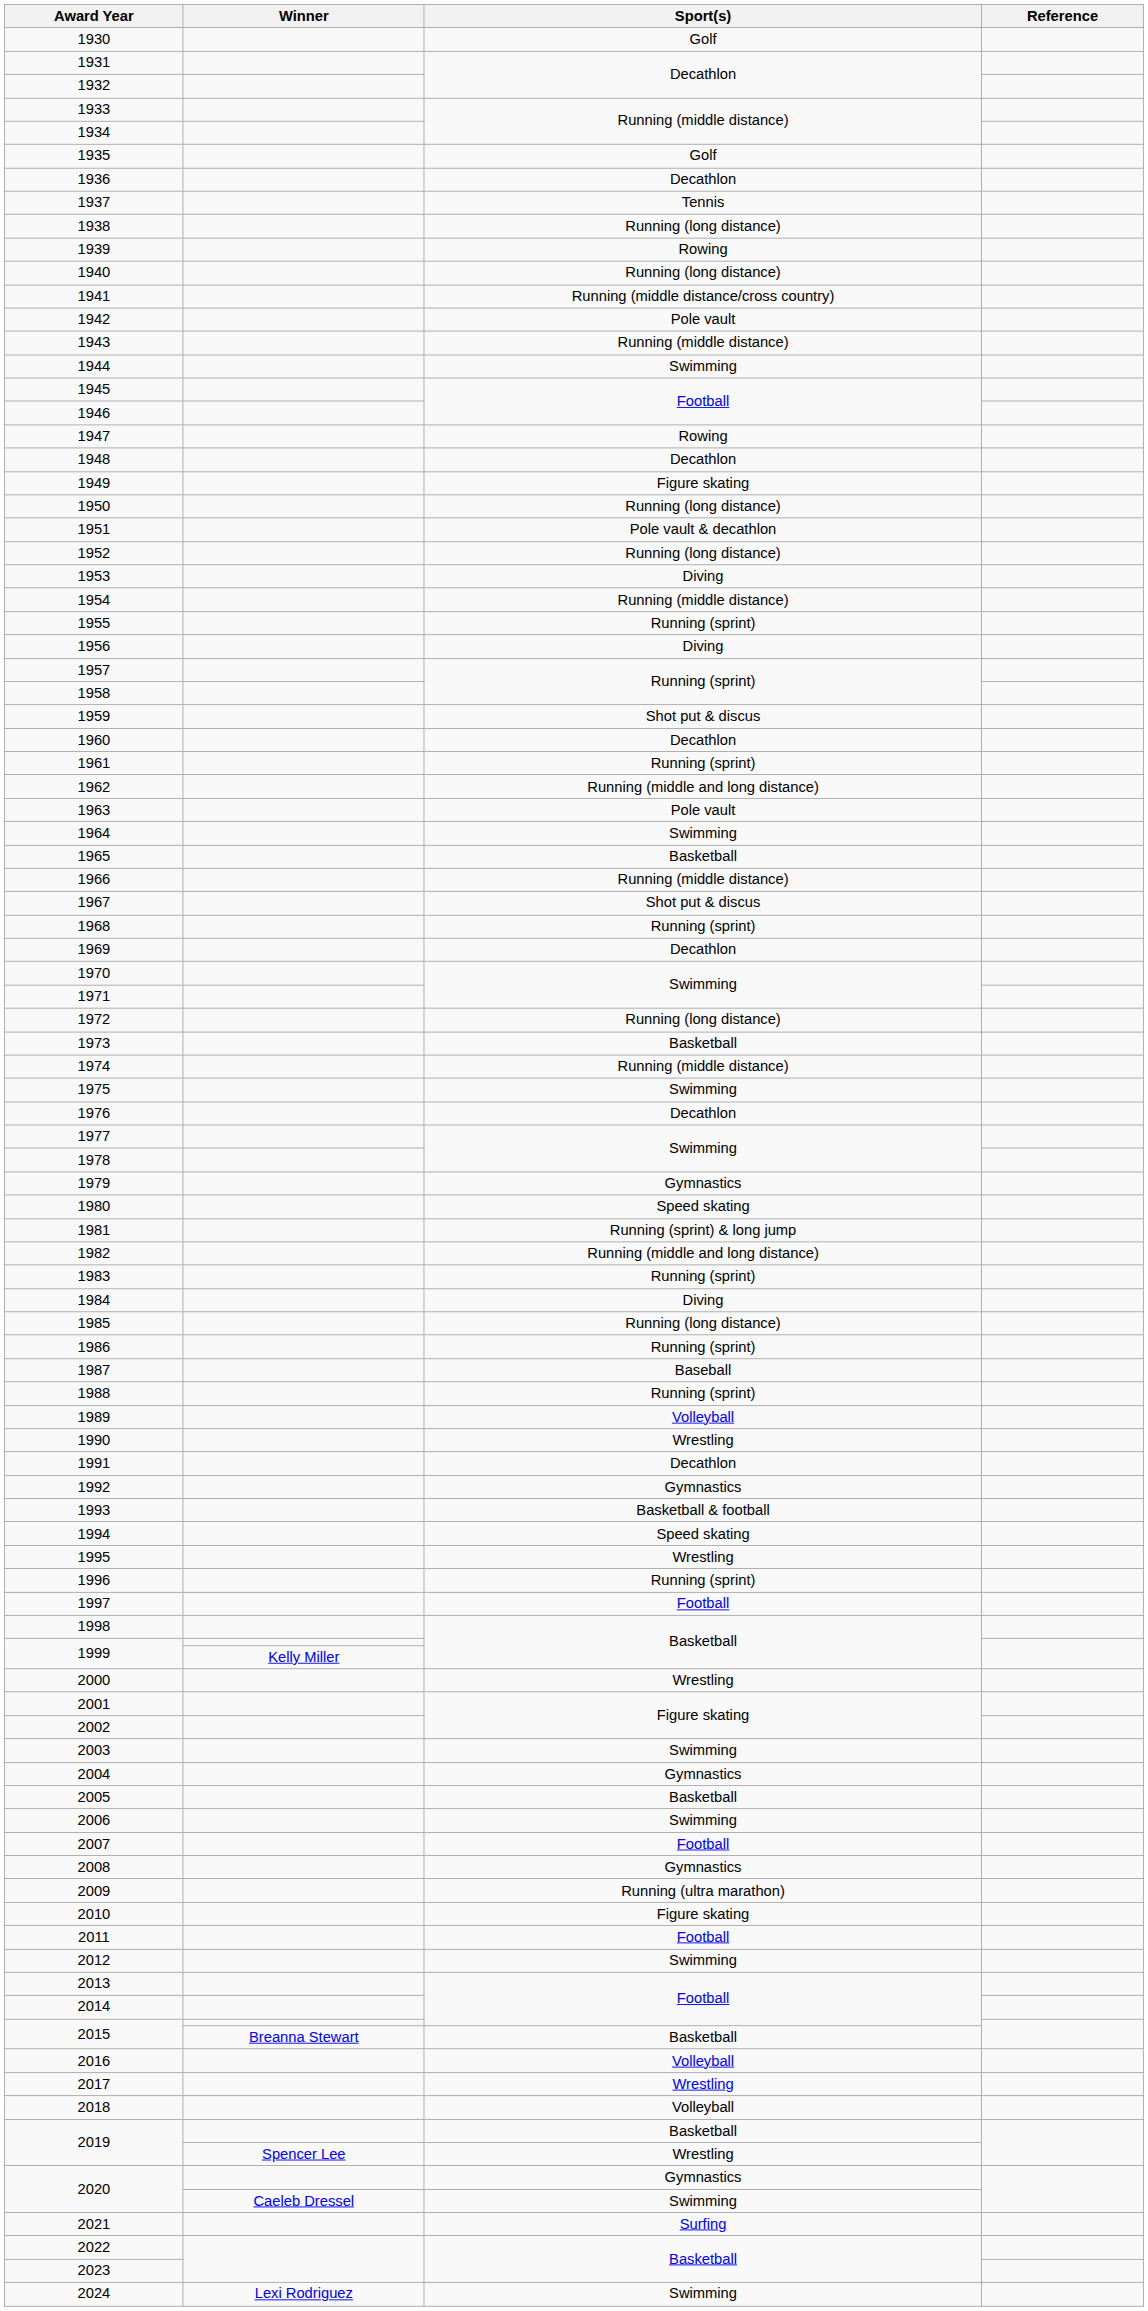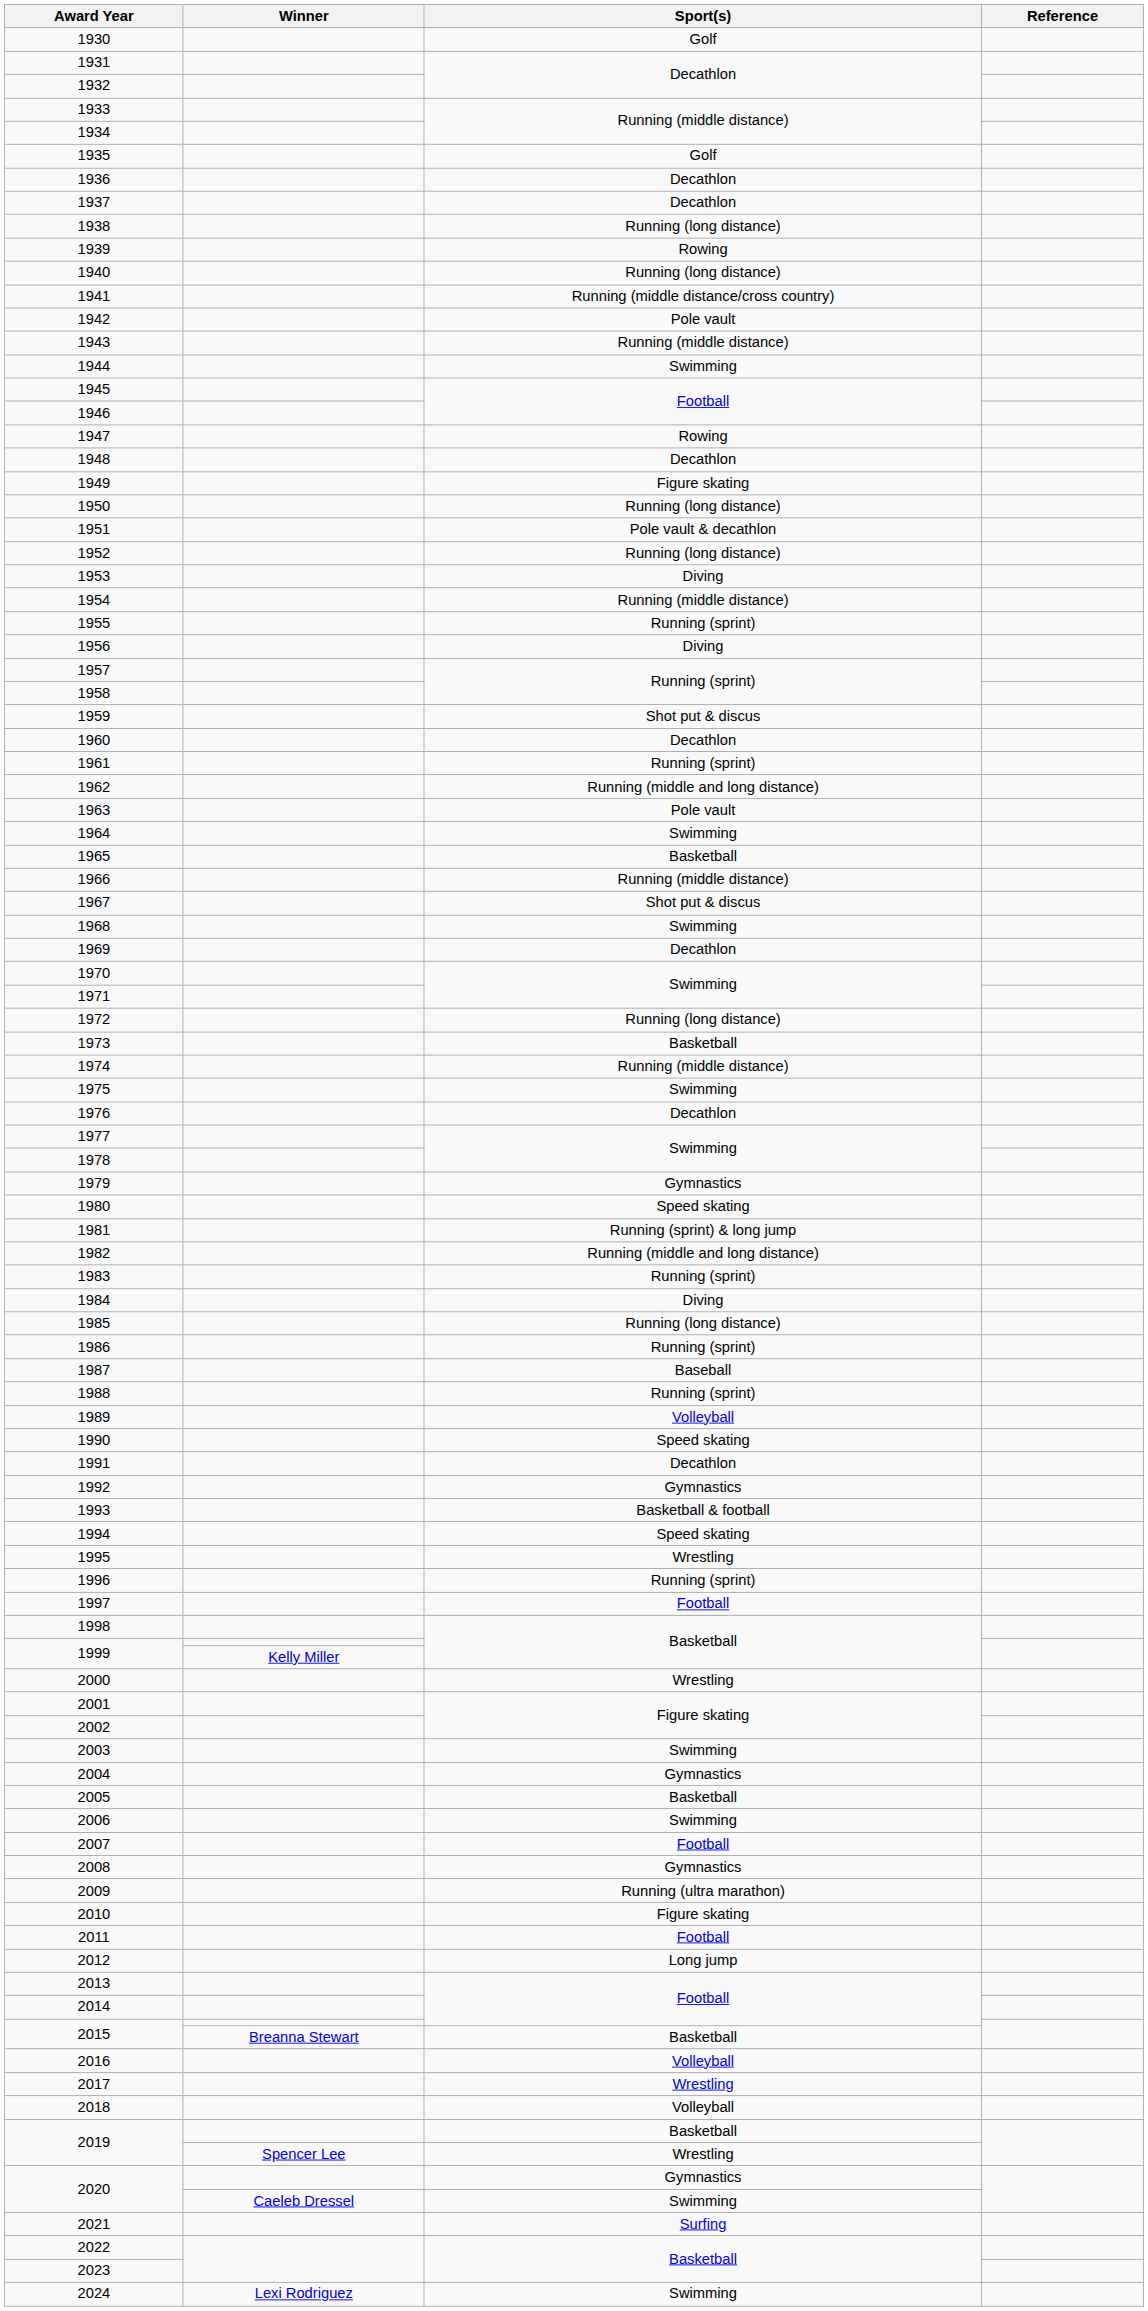(703, 202) Tennis -> (703, 202) Decathlon
(703, 926) Running (sprint) -> (703, 926) Swimming
(703, 1440) Wrestling -> (703, 1440) Speed skating
(703, 1960) Swimming -> (703, 1960) Long jump
